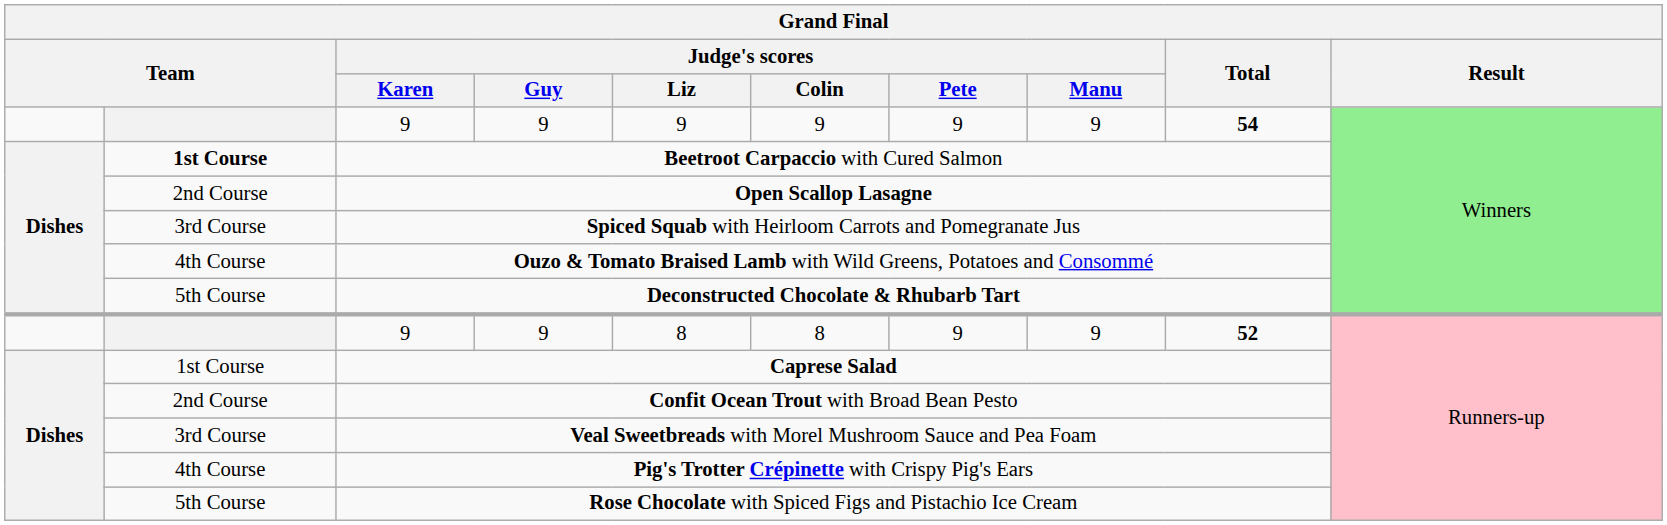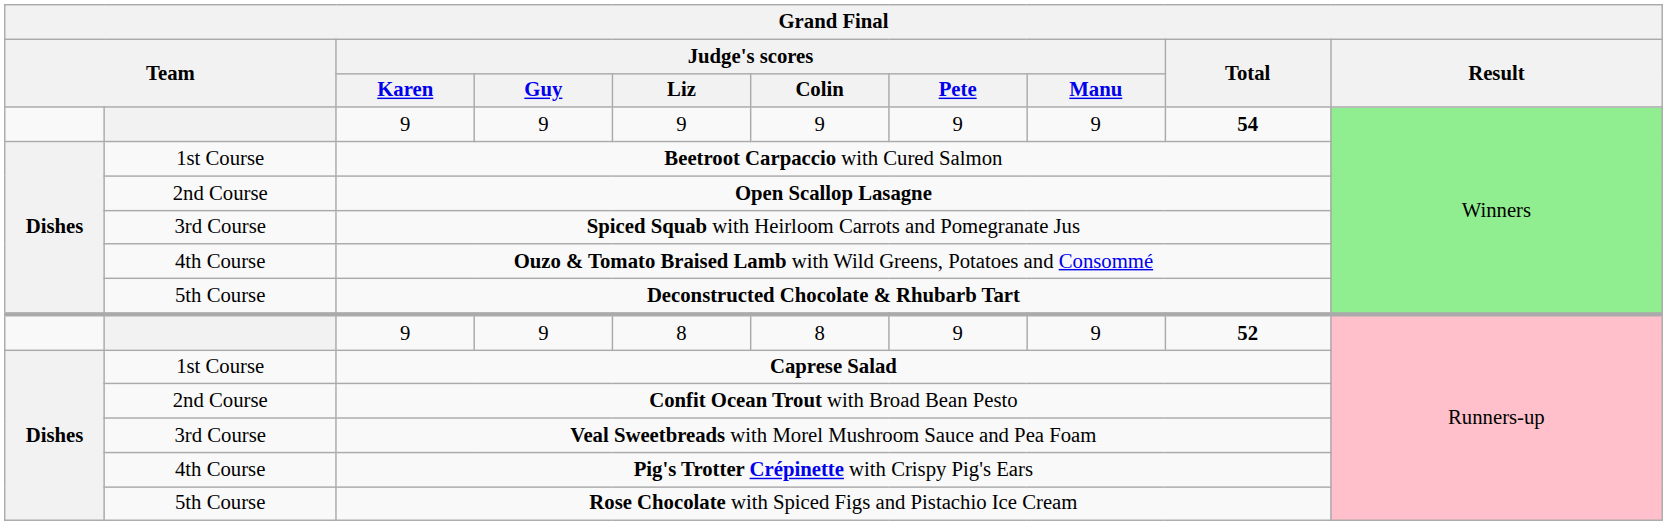(220, 158) bold -> (220, 158) normal
